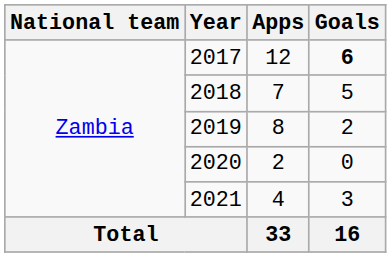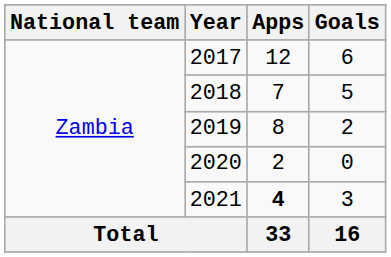(347, 58) bold -> (347, 58) normal
(278, 199) normal -> (278, 199) bold
